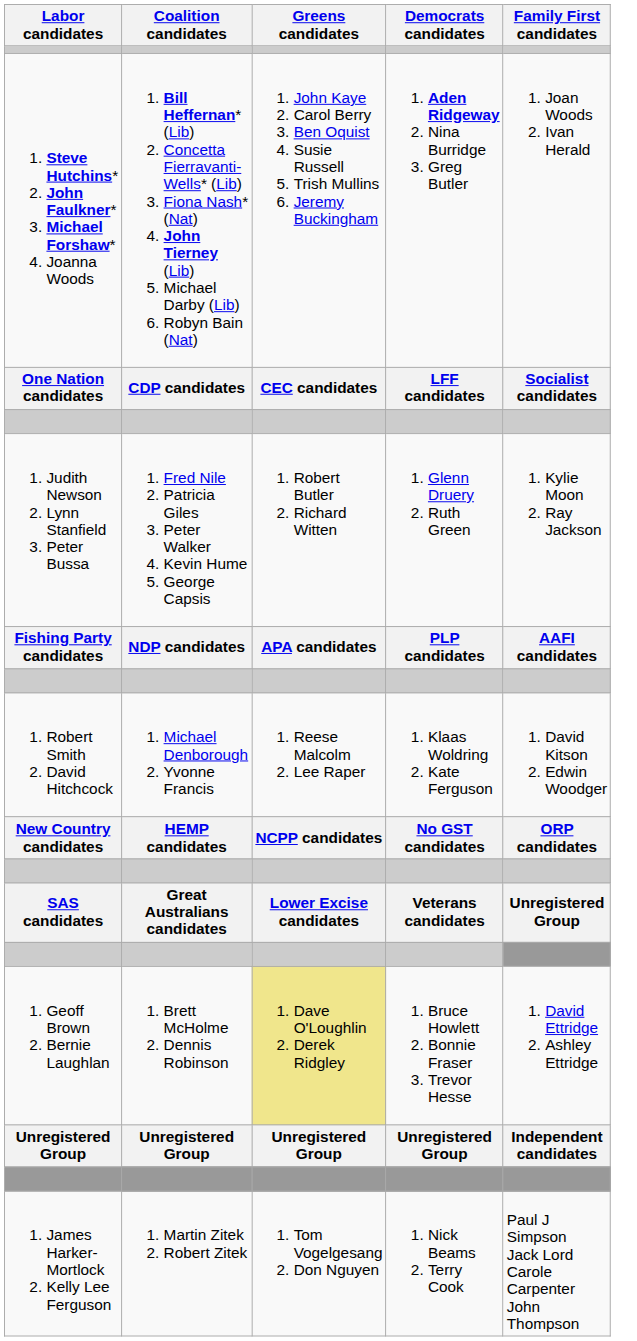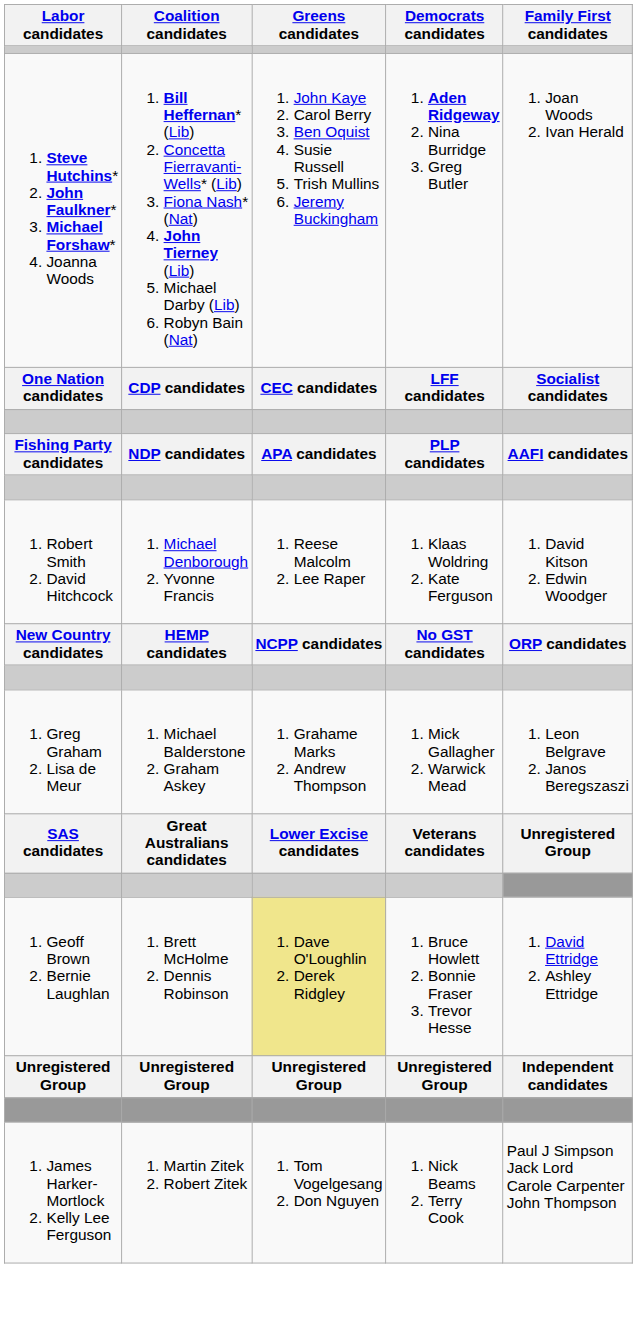- row: (63, 521)
+ row: (63, 760)
